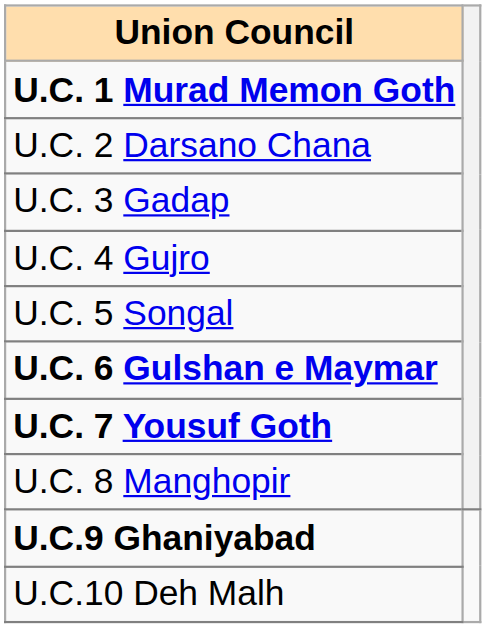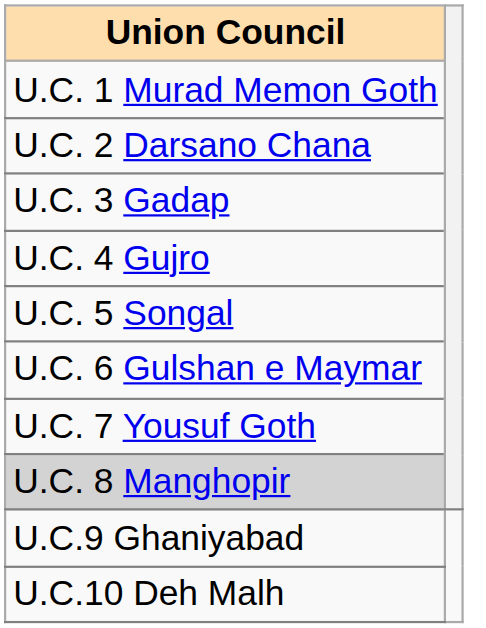(234, 88) bold -> (226, 88) normal
(226, 369) bold -> (218, 369) normal
(173, 425) bold -> (165, 425) normal
(152, 481) no background -> (152, 481) lightgrey background
(165, 537) bold -> (159, 537) normal
